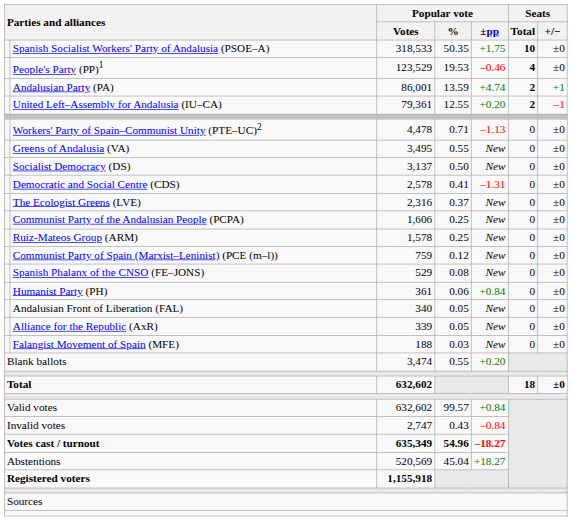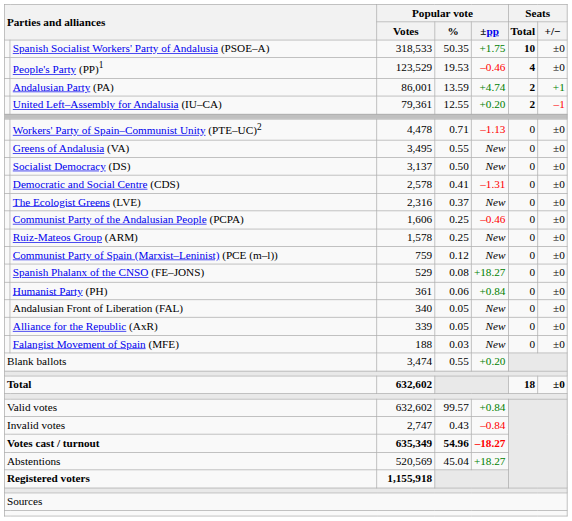(495, 219) New -> (493, 219) –0.46
(495, 273) New -> (490, 273) +18.27
